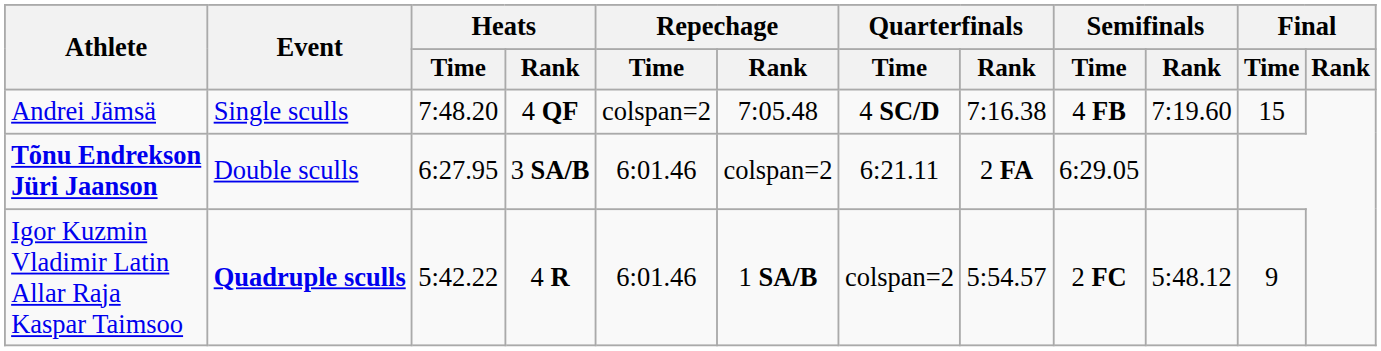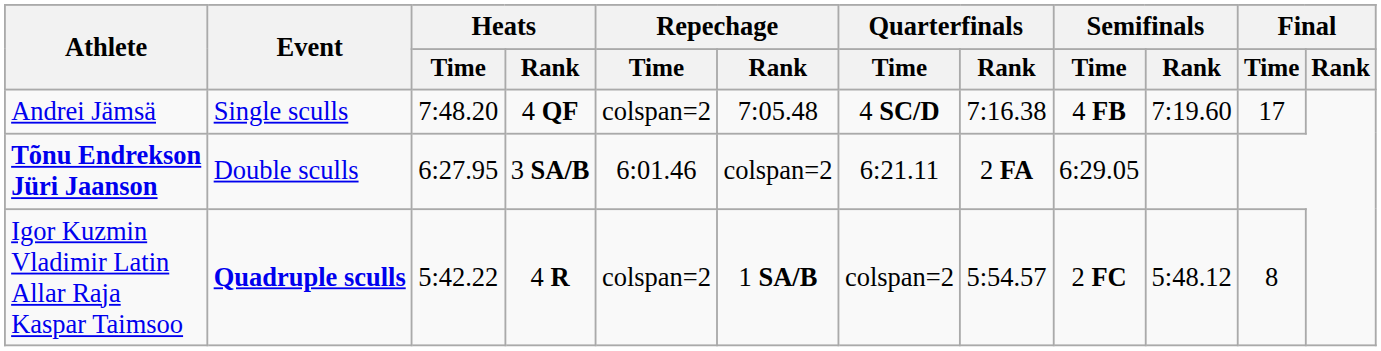(1272, 111) 15 -> (1272, 111) 17
(656, 277) 6:01.46 -> (656, 277) colspan=2
(1272, 277) 9 -> (1272, 277) 8
